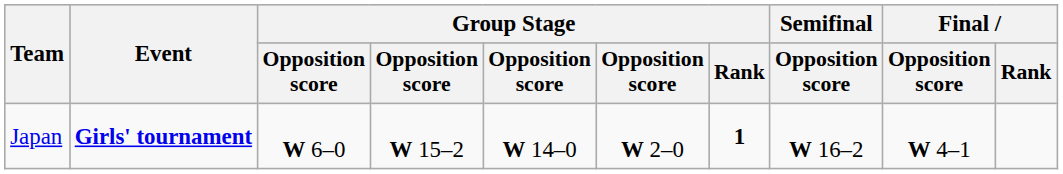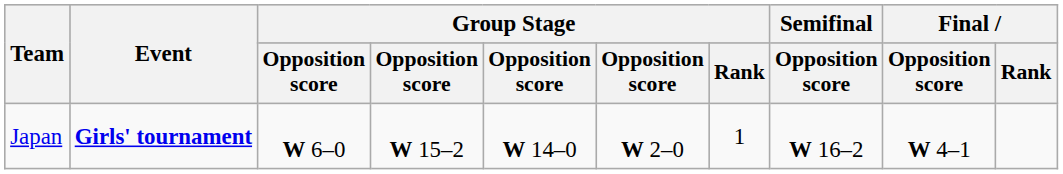(739, 136) bold -> (739, 136) normal
